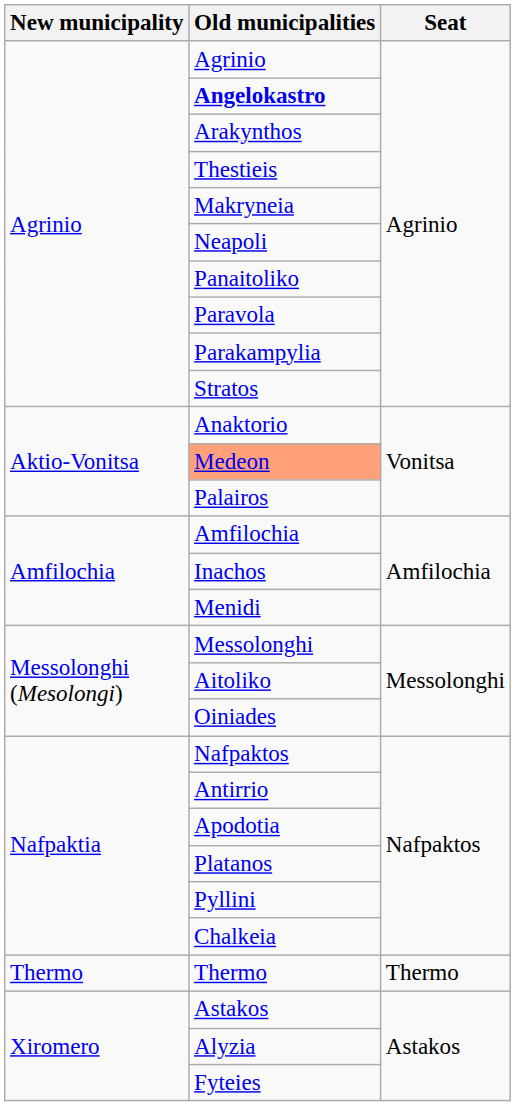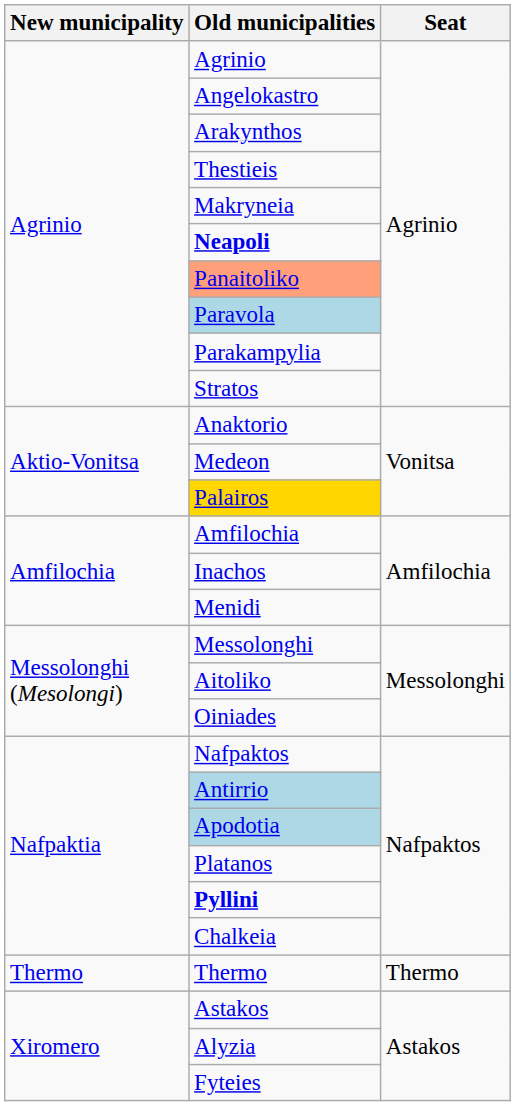(260, 95) bold -> (256, 95) normal
(231, 242) normal -> (232, 242) bold
(247, 278) no background -> (247, 278) lightsalmon background
(234, 315) no background -> (234, 315) lightblue background
(232, 461) lightsalmon background -> (232, 461) no background
(231, 497) no background -> (231, 497) gold background
(231, 790) no background -> (231, 790) lightblue background
(237, 826) no background -> (237, 826) lightblue background
(225, 899) normal -> (226, 899) bold
